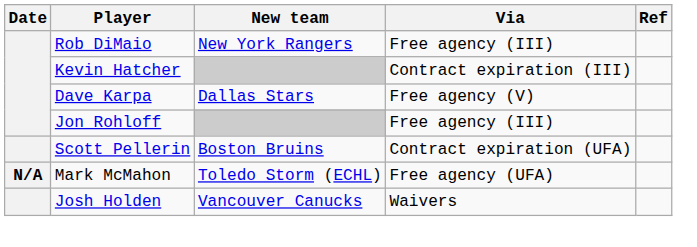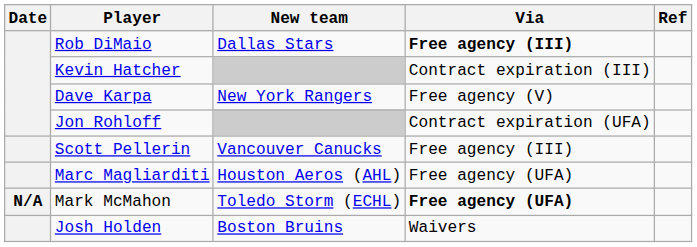(275, 44) New York Rangers -> (275, 44) Dallas Stars
(472, 44) normal -> (491, 44) bold
(256, 97) Dallas Stars -> (295, 97) New York Rangers
(472, 123) Free agency (III) -> (530, 123) Contract expiration (UFA)
(261, 149) Boston Bruins -> (300, 149) Vancouver Canucks
(510, 149) Contract expiration (UFA) -> (491, 149) Free agency (III)
+ row: (132, 175)
(472, 175) normal -> (491, 202) bold
(280, 202) Vancouver Canucks -> (280, 228) Boston Bruins
